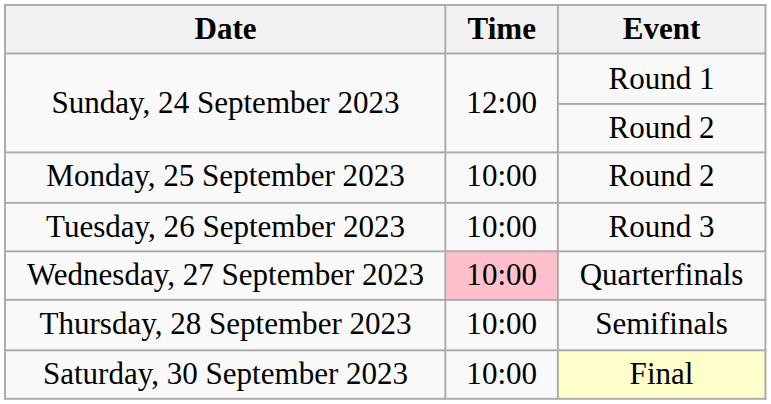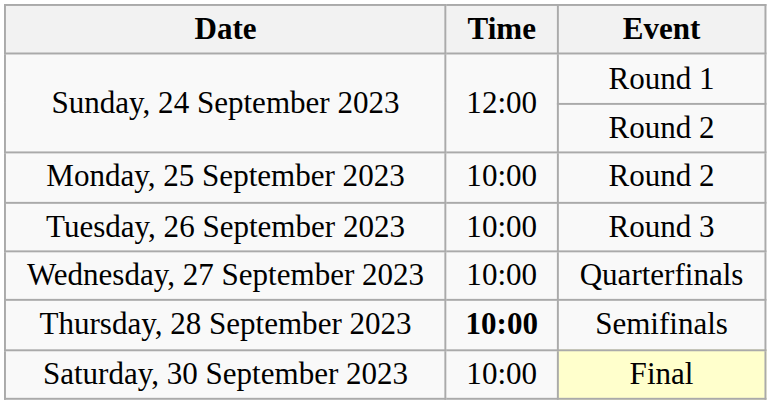(502, 275) pink background -> (502, 275) no background
(502, 324) normal -> (502, 324) bold
